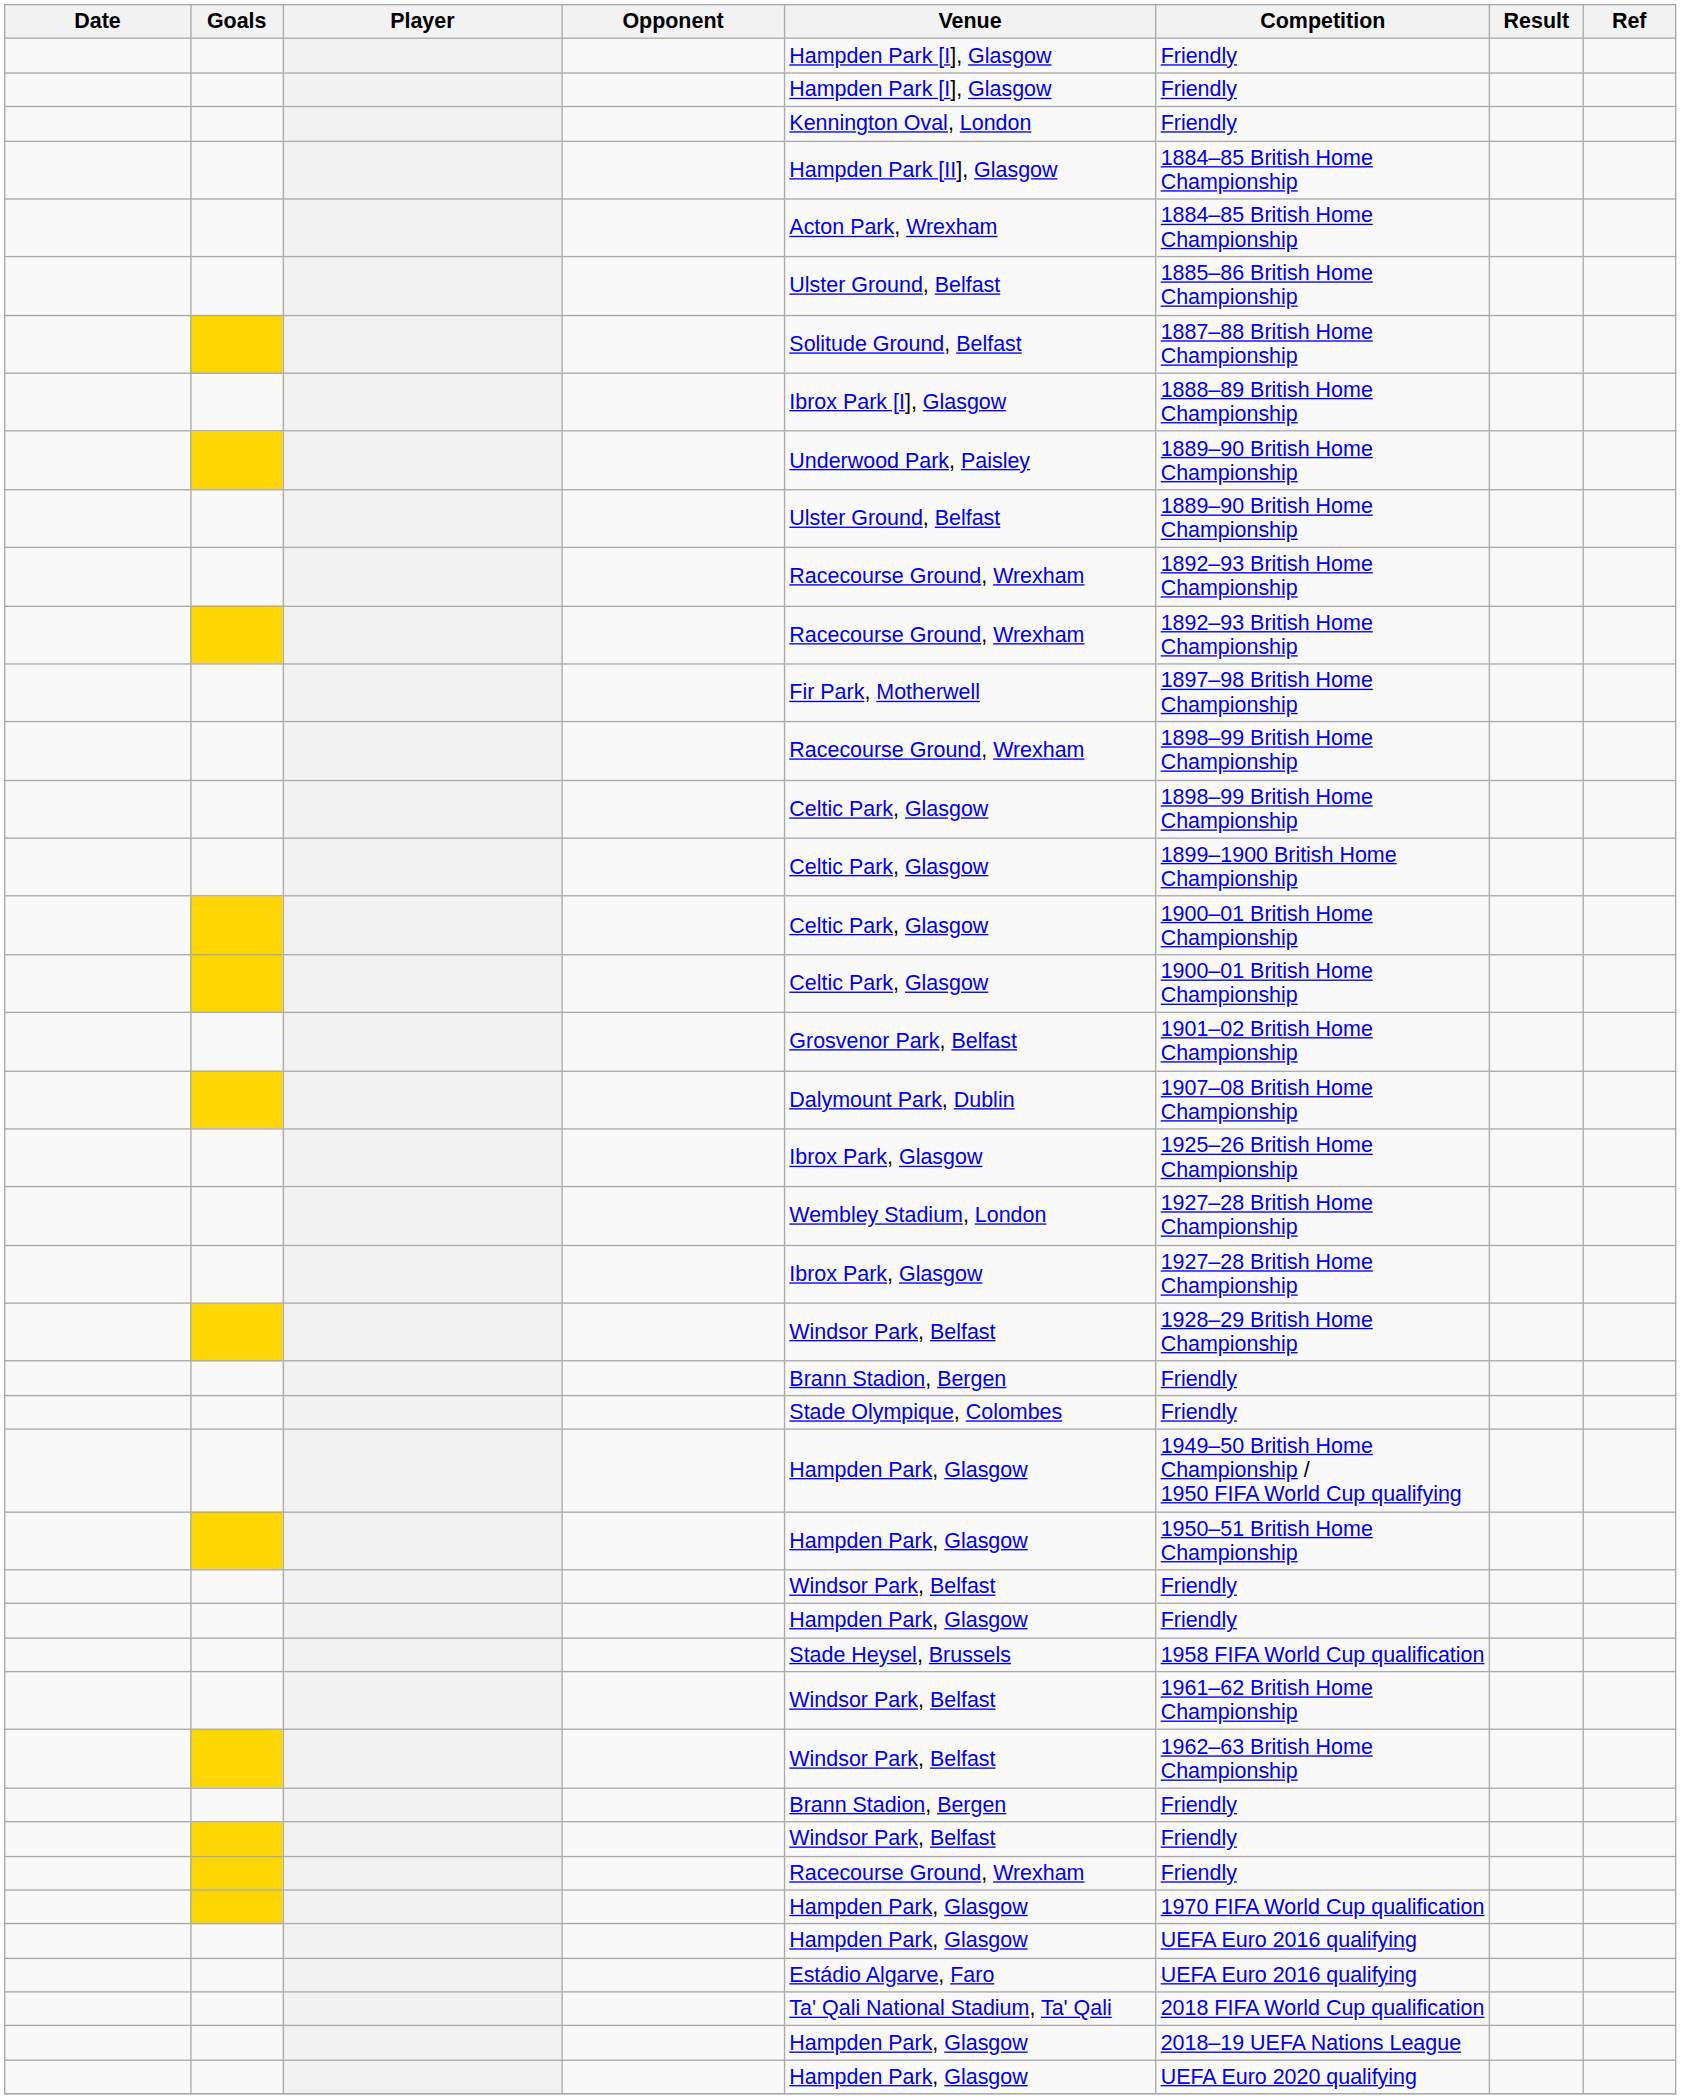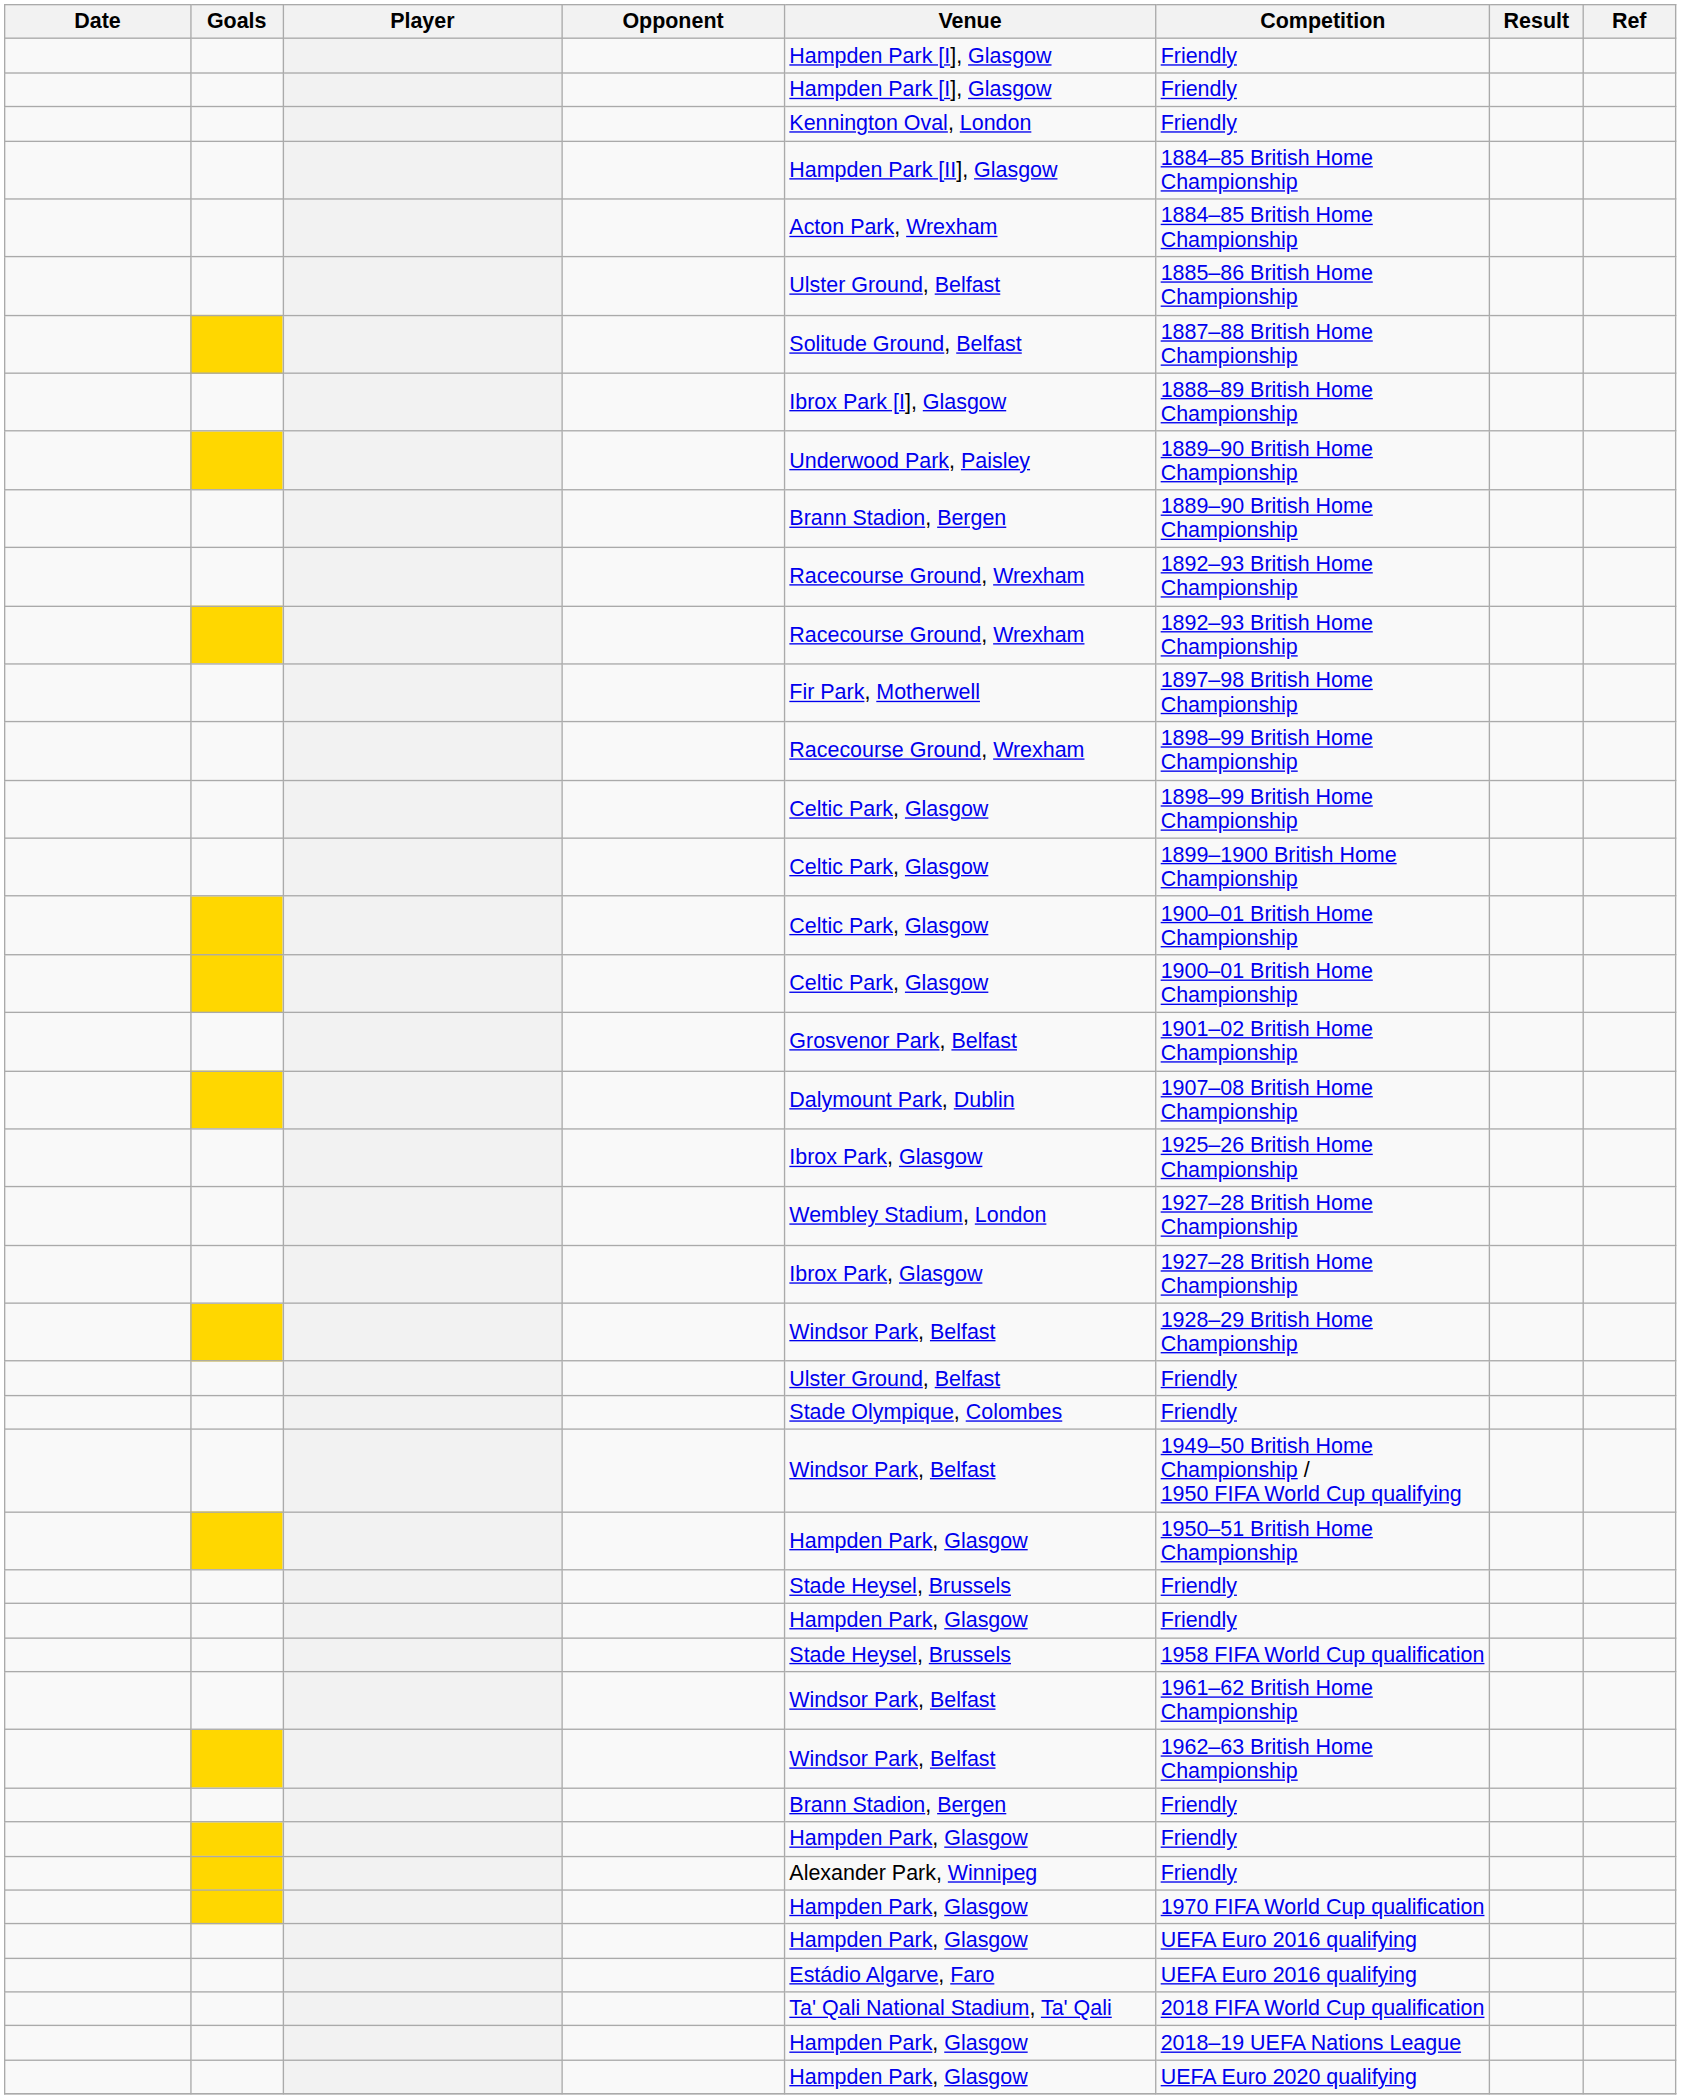(895, 518) Ulster Ground, Belfast -> (898, 518) Brann Stadion, Bergen
(898, 1378) Brann Stadion, Bergen -> (895, 1378) Ulster Ground, Belfast
(909, 1470) Hampden Park, Glasgow -> (892, 1470) Windsor Park, Belfast
(892, 1586) Windsor Park, Belfast -> (900, 1586) Stade Heysel, Brussels
(892, 1838) Windsor Park, Belfast -> (909, 1838) Hampden Park, Glasgow
(937, 1872) Racecourse Ground, Wrexham -> (913, 1872) Alexander Park, Winnipeg
